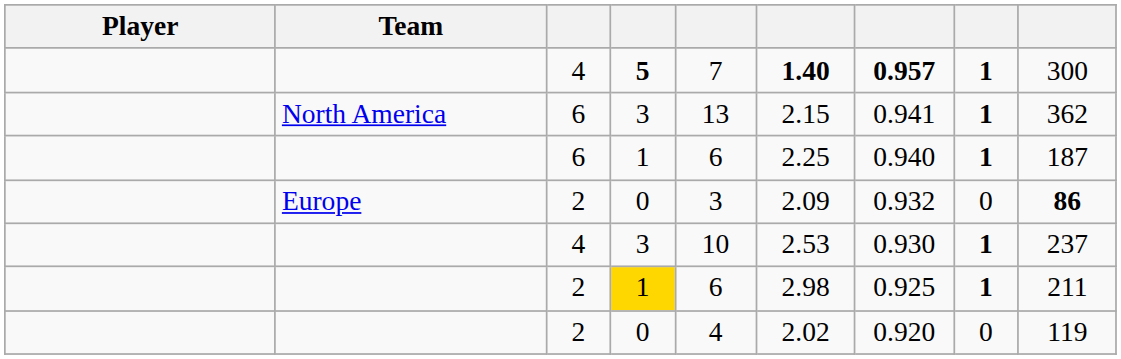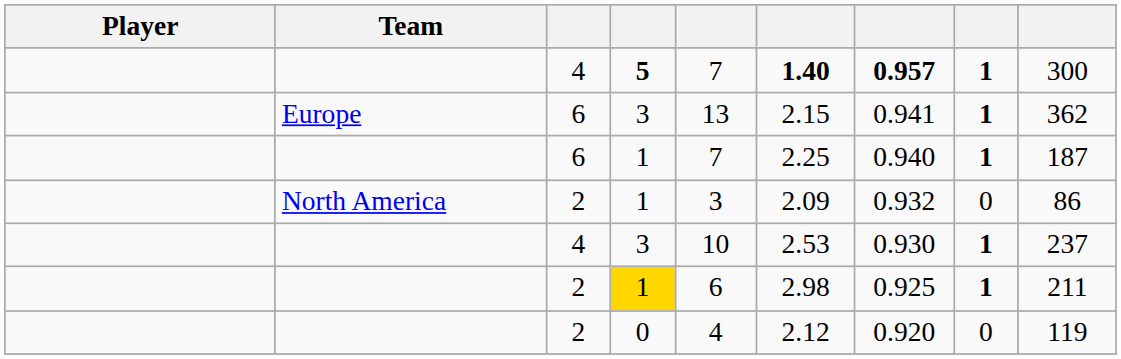(364, 113) North America -> (322, 113) Europe
(716, 157) 6 -> (716, 157) 7
(322, 200) Europe -> (364, 200) North America
(643, 200) 0 -> (643, 200) 1
(1067, 200) bold -> (1067, 200) normal
(806, 331) 2.02 -> (806, 331) 2.12
